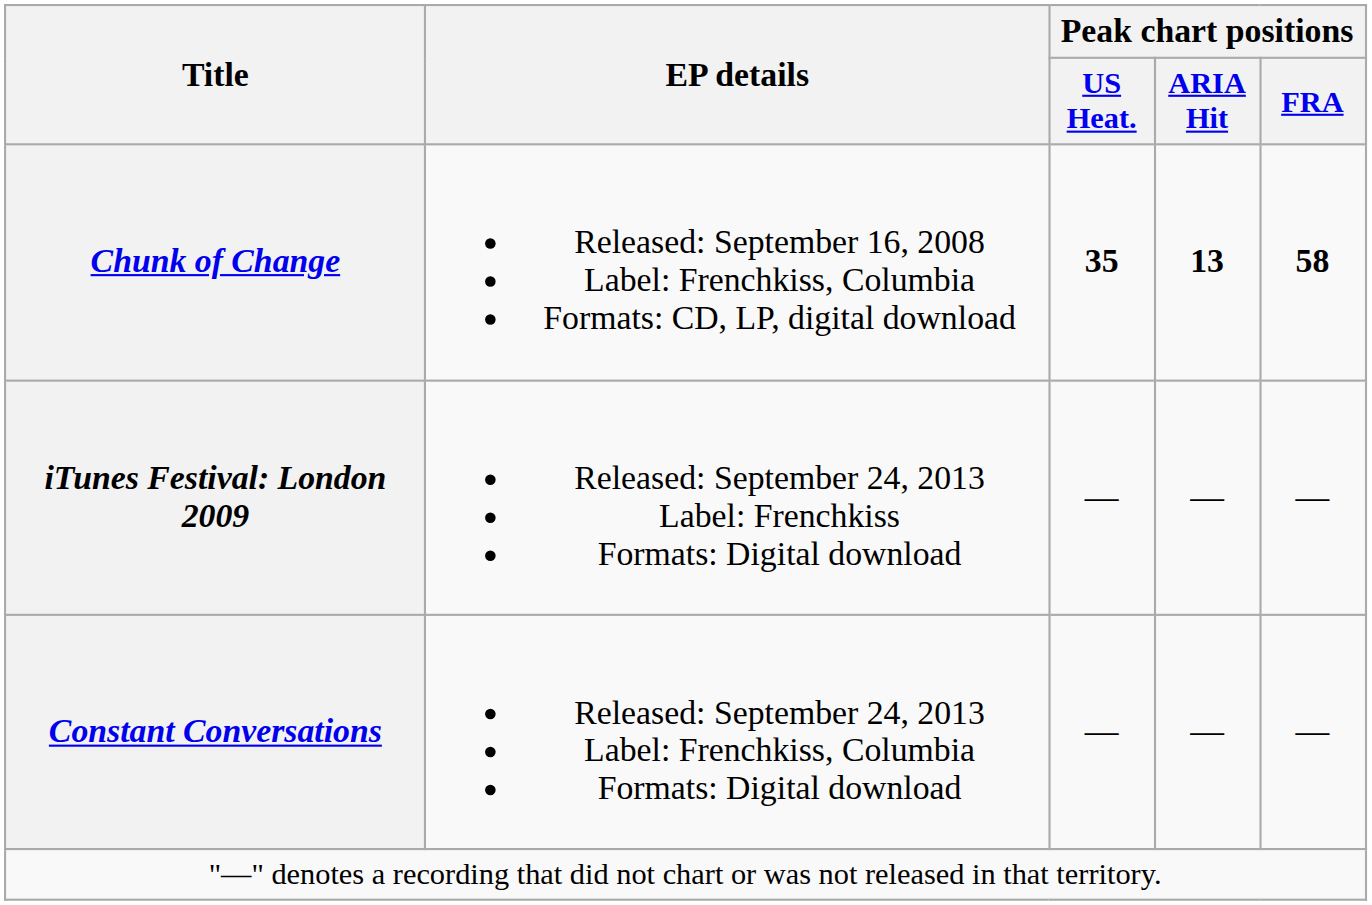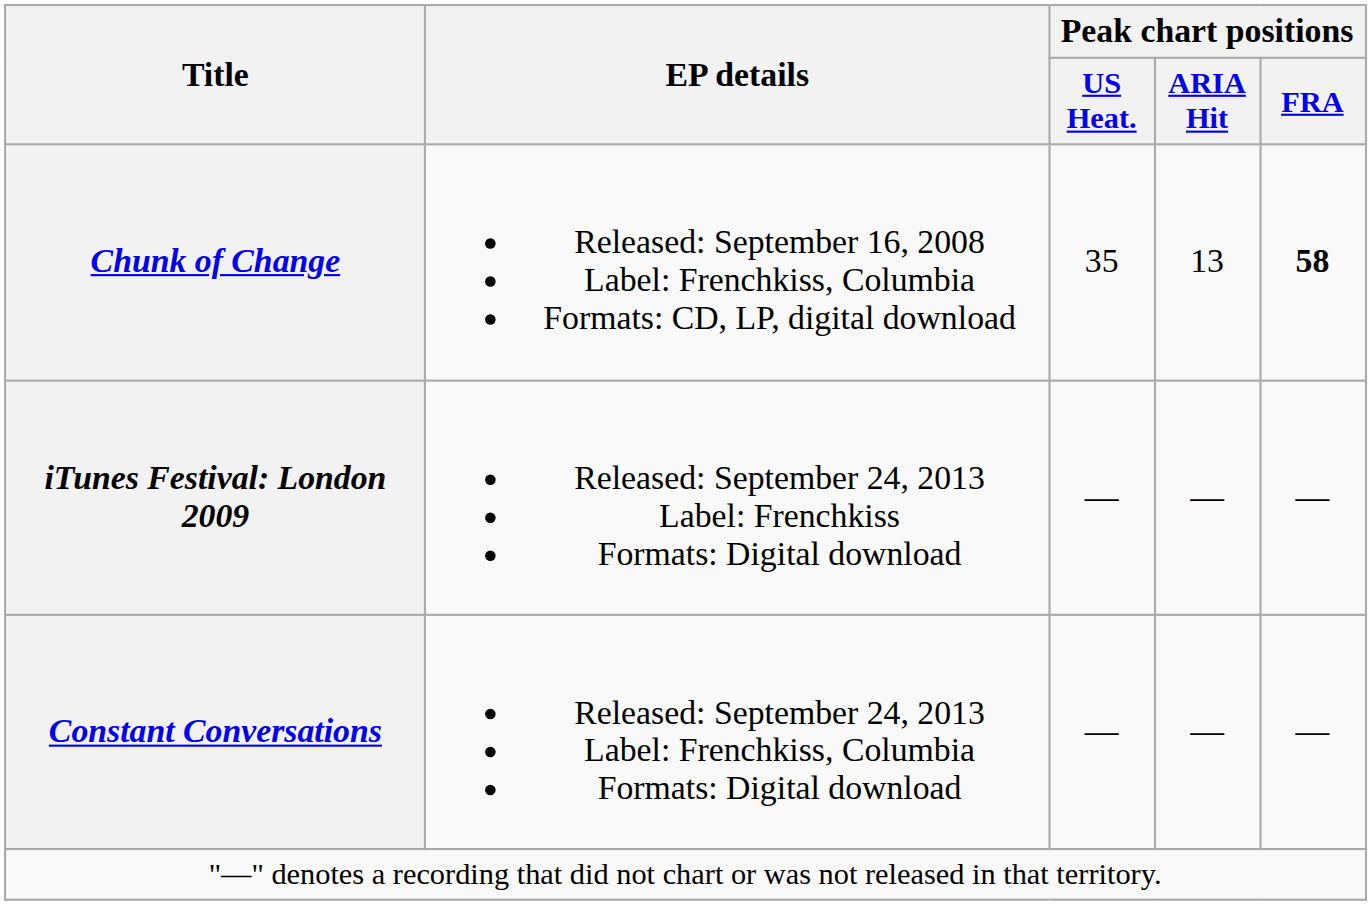(1102, 261) bold -> (1102, 261) normal
(1207, 261) bold -> (1207, 261) normal
